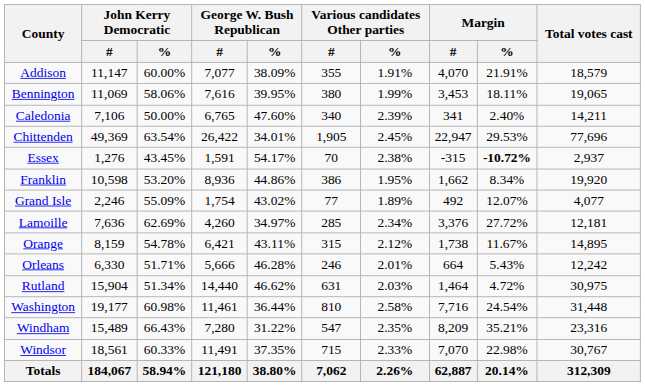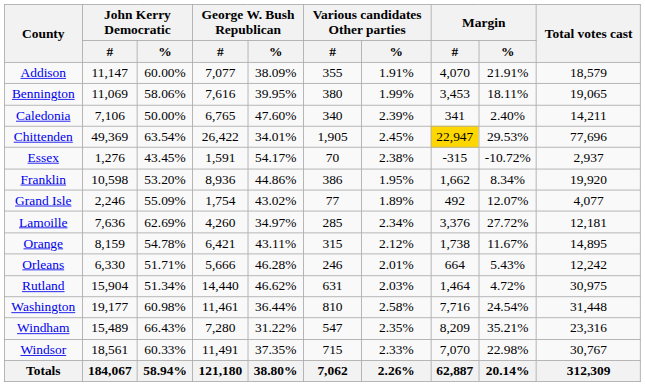(453, 136) no background -> (455, 136) gold background
(507, 158) bold -> (508, 158) normal
